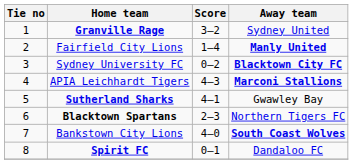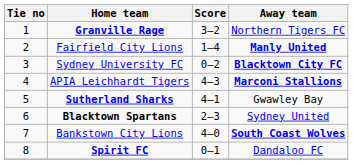(288, 30) Sydney United -> (288, 30) Northern Tigers FC
(288, 116) Northern Tigers FC -> (288, 116) Sydney United
